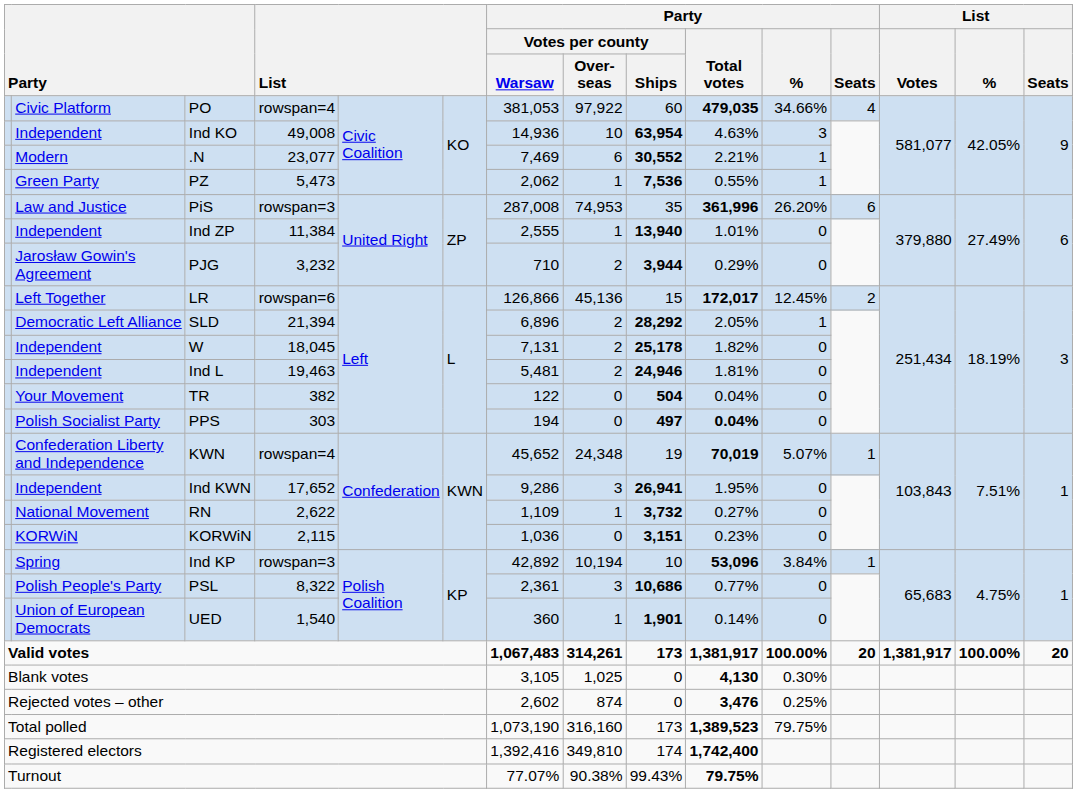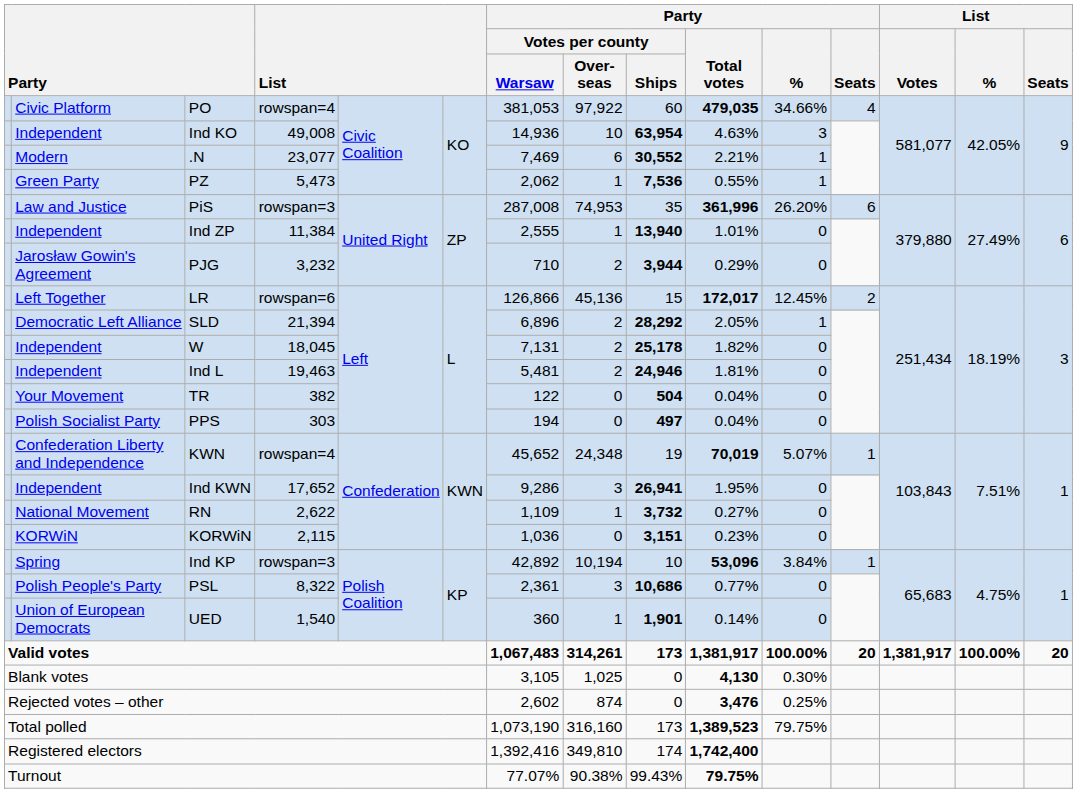(737, 420) bold -> (737, 420) normal
